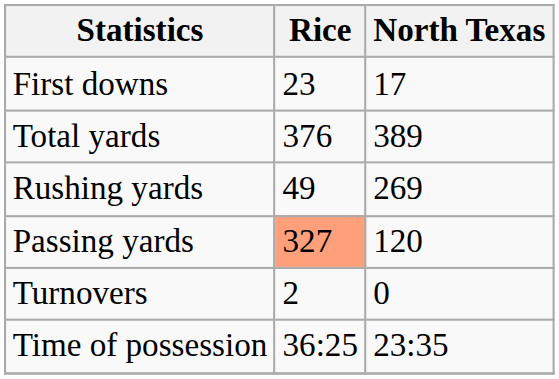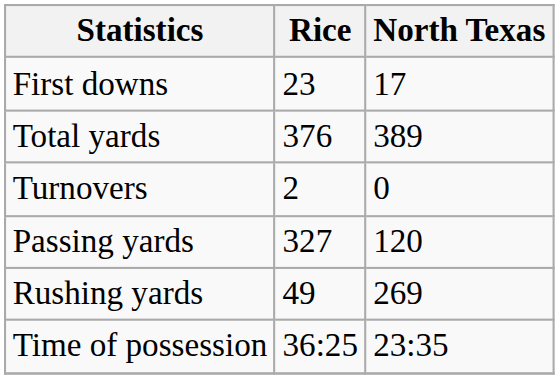rows swapped: (108, 188) <-> (80, 293)
(307, 240) lightsalmon background -> (307, 240) no background
